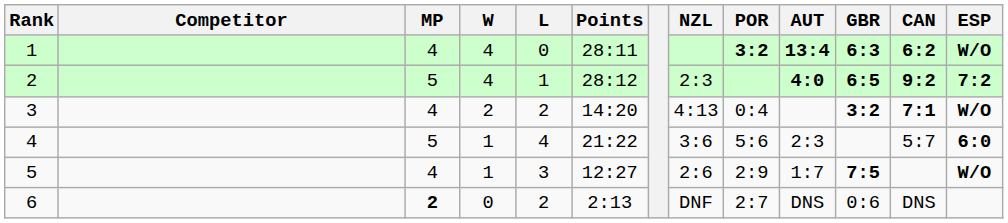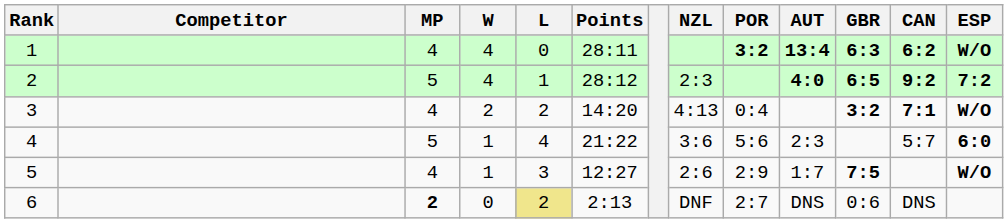(544, 203) no background -> (544, 203) khaki background
